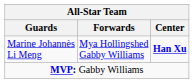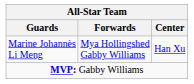(170, 49) bold -> (170, 49) normal
